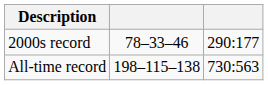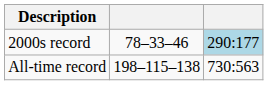(233, 42) no background -> (233, 42) lightblue background
